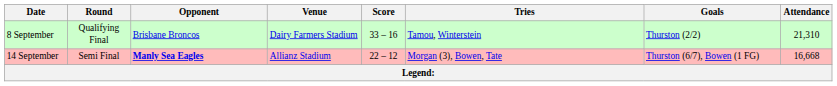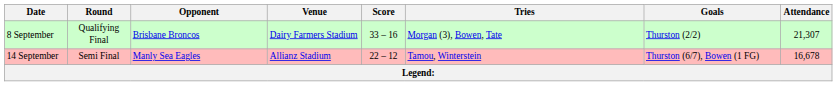(444, 34) Tamou, Winterstein -> (455, 34) Morgan (3), Bowen, Tate
(807, 34) 21,310 -> (807, 34) 21,307
(168, 56) bold -> (166, 56) normal
(455, 56) Morgan (3), Bowen, Tate -> (444, 56) Tamou, Winterstein
(807, 56) 16,668 -> (807, 56) 16,678
